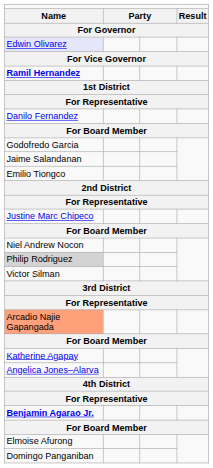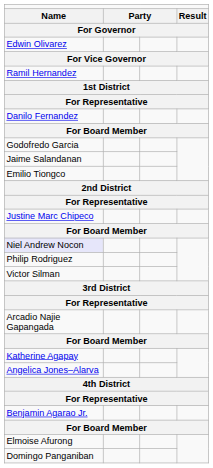(37, 45) lavender background -> (37, 45) no background
(43, 73) bold -> (41, 73) normal
(45, 245) no background -> (45, 245) lavender background
(39, 260) lightgrey background -> (39, 260) no background
(33, 322) lightsalmon background -> (33, 322) no background
(50, 413) bold -> (47, 413) normal
